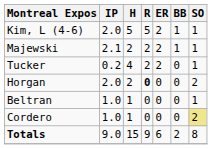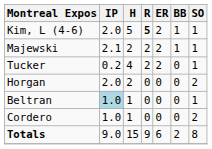(147, 30) normal -> (147, 30) bold
(147, 83) bold -> (147, 83) normal
(112, 100) no background -> (112, 100) lightblue background
(195, 117) khaki background -> (195, 117) no background
